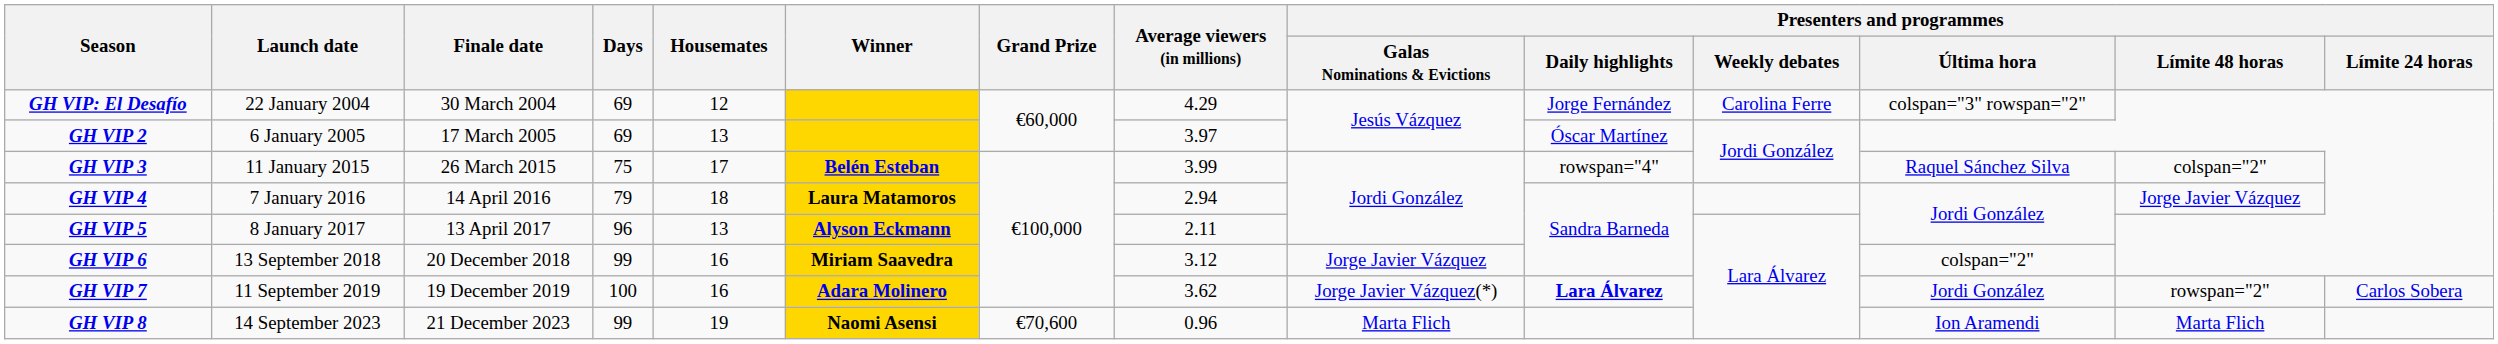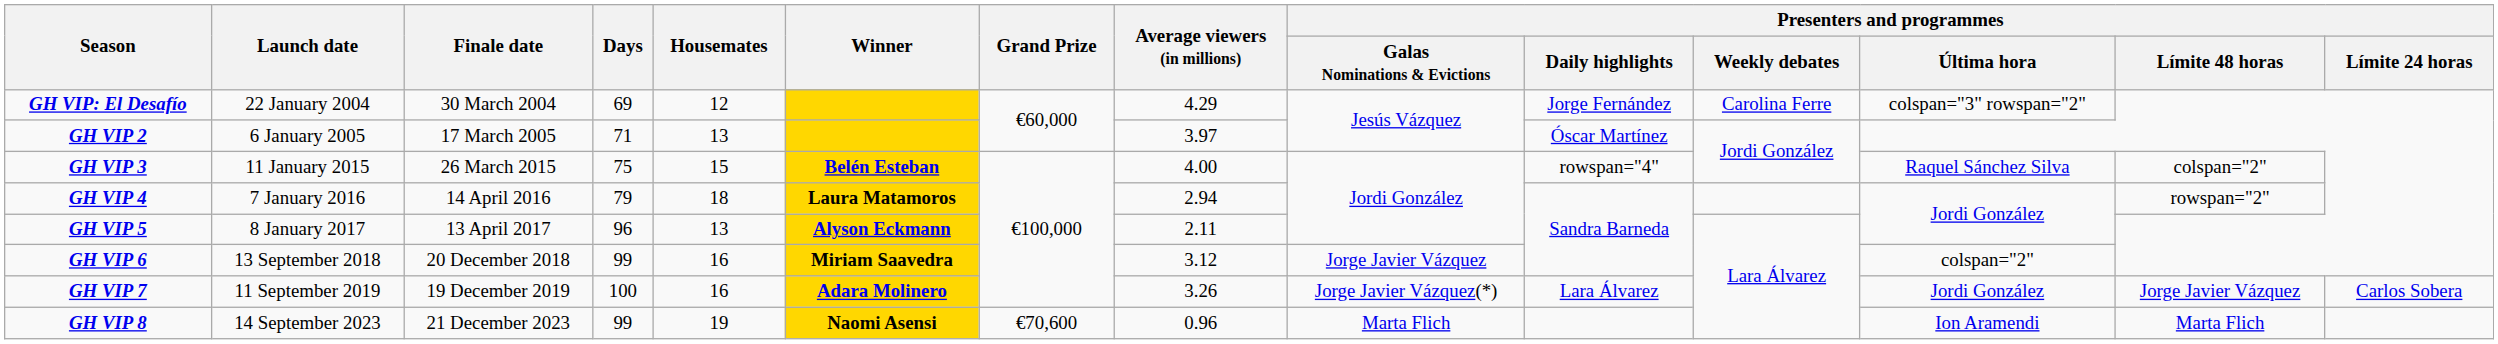(623, 136) 69 -> (623, 136) 71
(719, 167) 17 -> (719, 167) 15
(1201, 167) 3.99 -> (1201, 167) 4.00
(2220, 198) Jorge Javier Vázquez -> (2220, 198) rowspan="2"
(1201, 291) 3.62 -> (1201, 291) 3.26
(1609, 291) bold -> (1609, 291) normal
(2220, 291) rowspan="2" -> (2220, 291) Jorge Javier Vázquez
